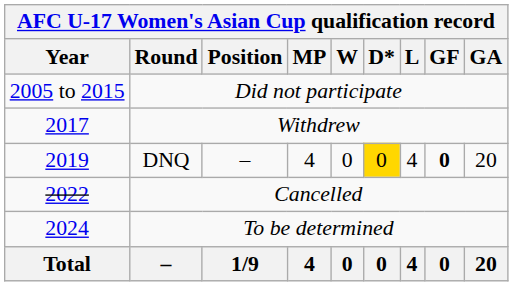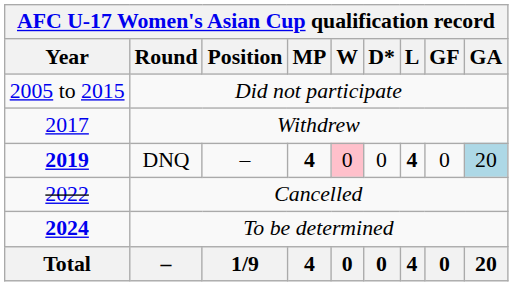(67, 159) normal -> (67, 159) bold
(309, 159) normal -> (309, 159) bold
(347, 159) no background -> (347, 159) pink background
(381, 159) gold background -> (381, 159) no background
(412, 159) normal -> (412, 159) bold
(444, 159) bold -> (444, 159) normal
(486, 159) no background -> (486, 159) lightblue background
(67, 228) normal -> (67, 228) bold
